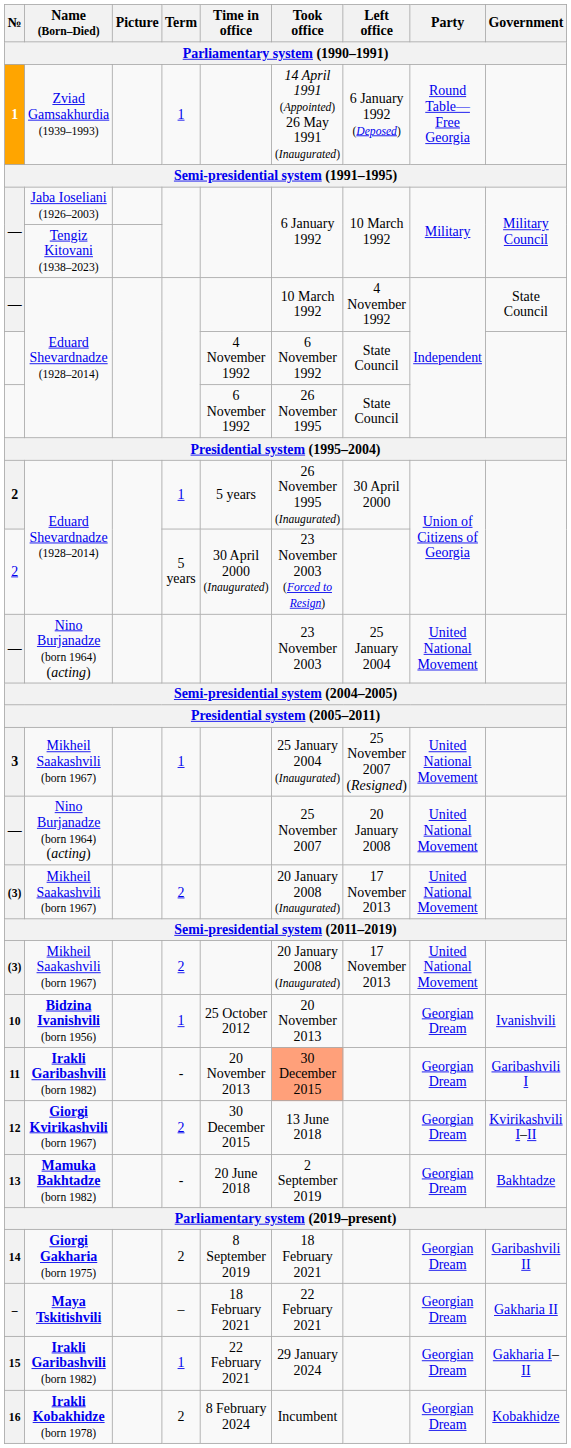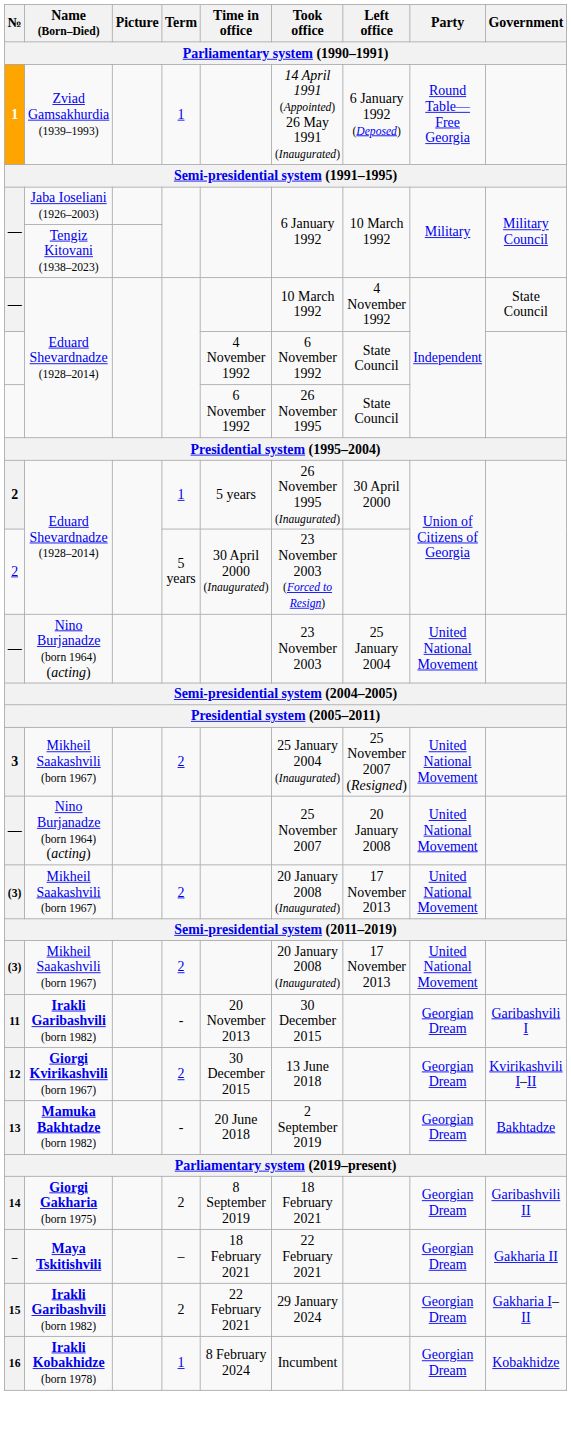(181, 761) 1 -> (181, 761) 2
- row: (15, 1021)
(308, 1074) lightsalmon background -> (308, 1020) no background
(181, 1363) 1 -> (181, 1309) 2
(181, 1416) 2 -> (181, 1363) 1
